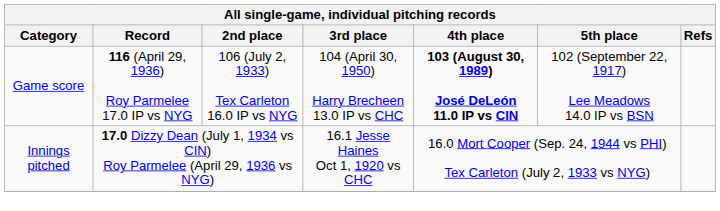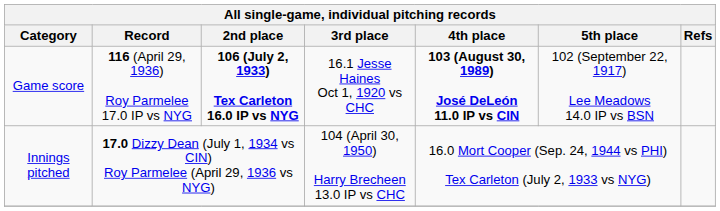(252, 86) normal -> (253, 86) bold
(358, 86) 104 (April 30, 1950) Harry Brecheen 13.0 IP vs CHC -> (360, 86) 16.1 Jesse Haines Oct 1, 1920 vs CHC
(358, 158) 16.1 Jesse Haines Oct 1, 1920 vs CHC -> (360, 165) 104 (April 30, 1950) Harry Brecheen 13.0 IP vs CHC
